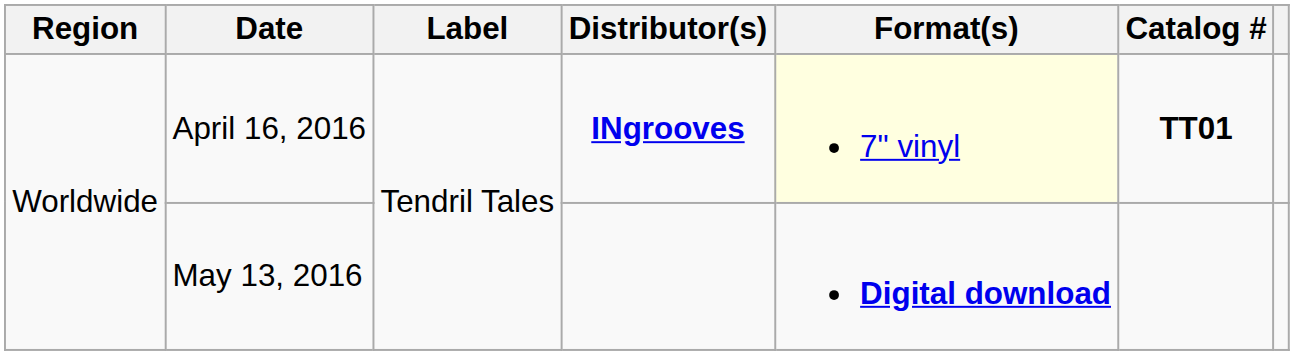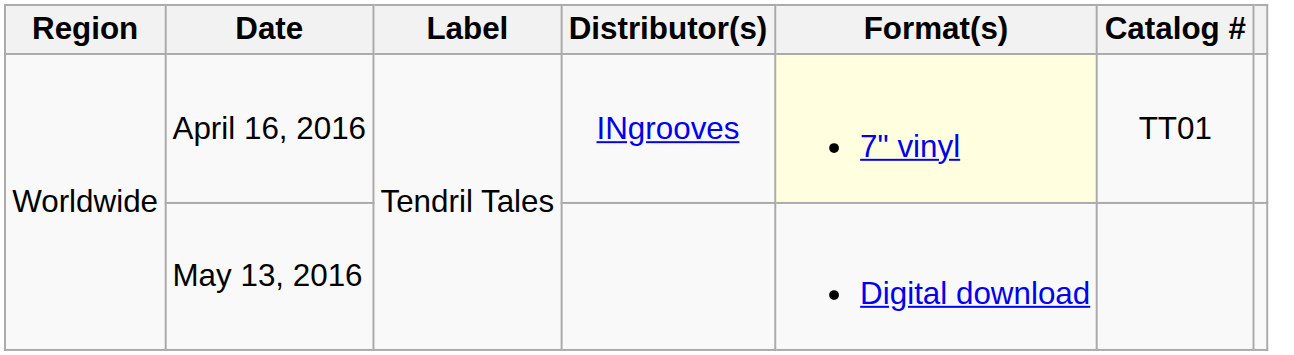(668, 128) bold -> (668, 128) normal
(1196, 128) bold -> (1175, 128) normal
(946, 294) bold -> (936, 294) normal
